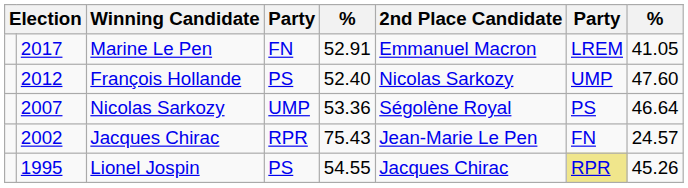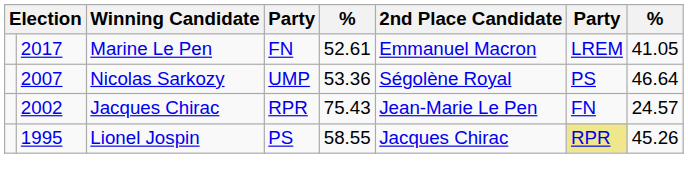(347, 49) 52.91 -> (347, 49) 52.61
- row: (166, 78)
(347, 167) 54.55 -> (347, 138) 58.55
